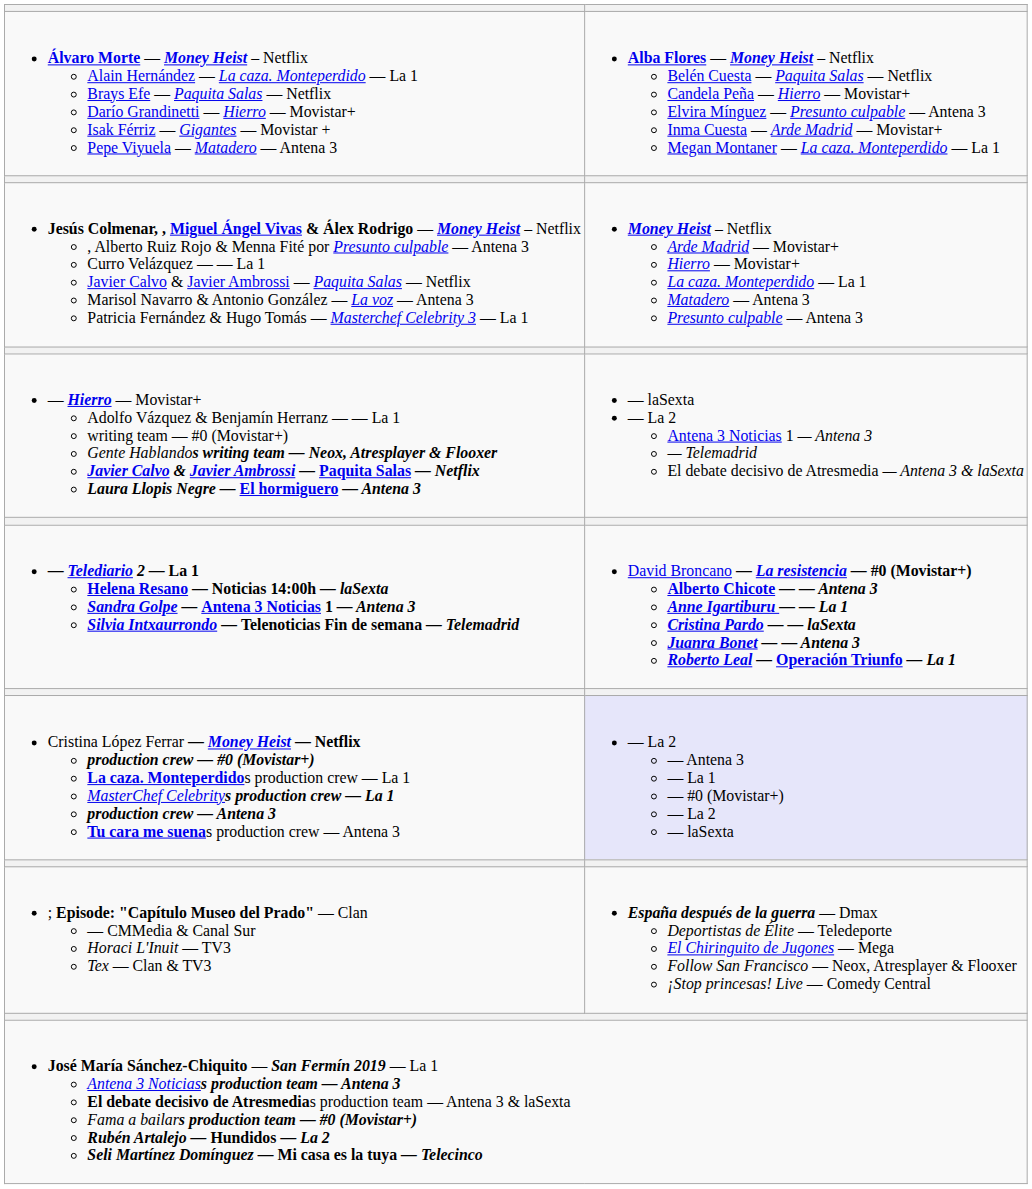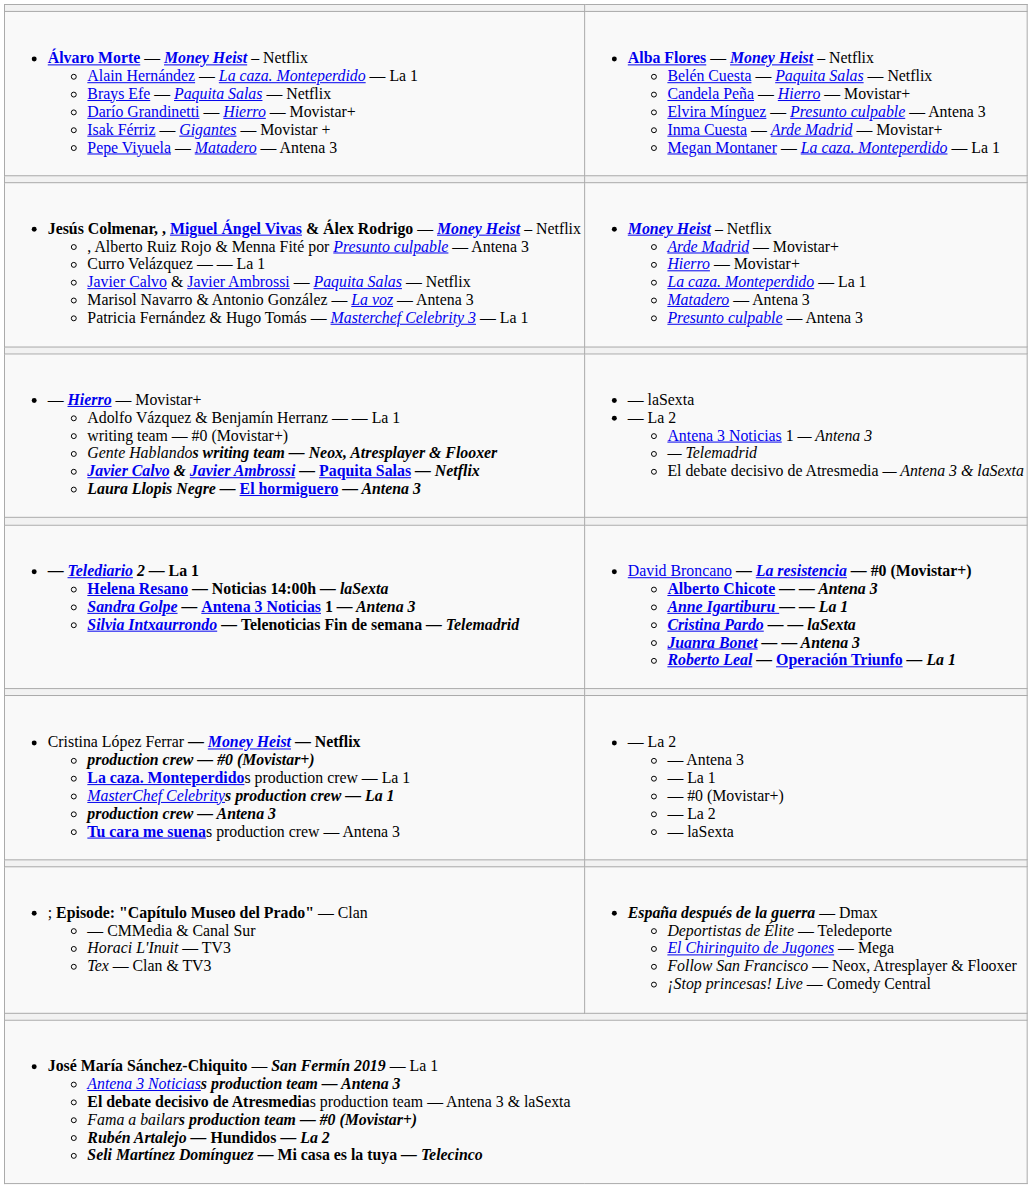(806, 787) lavender background -> (806, 787) no background
